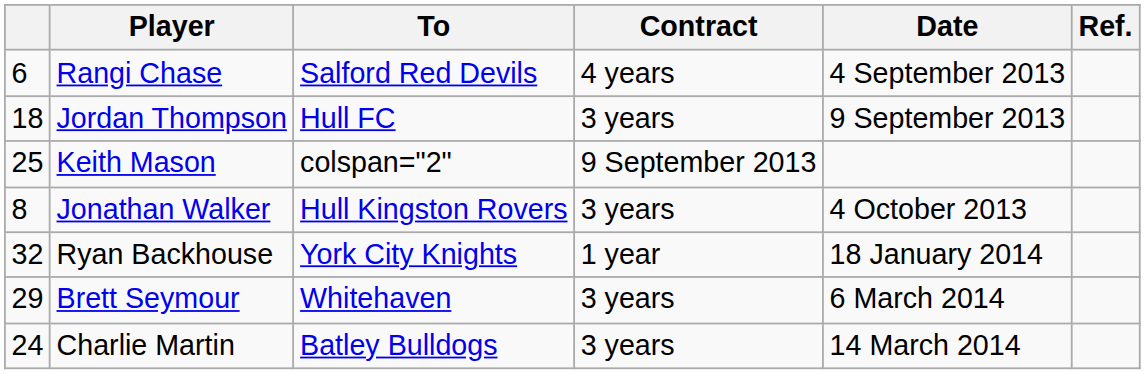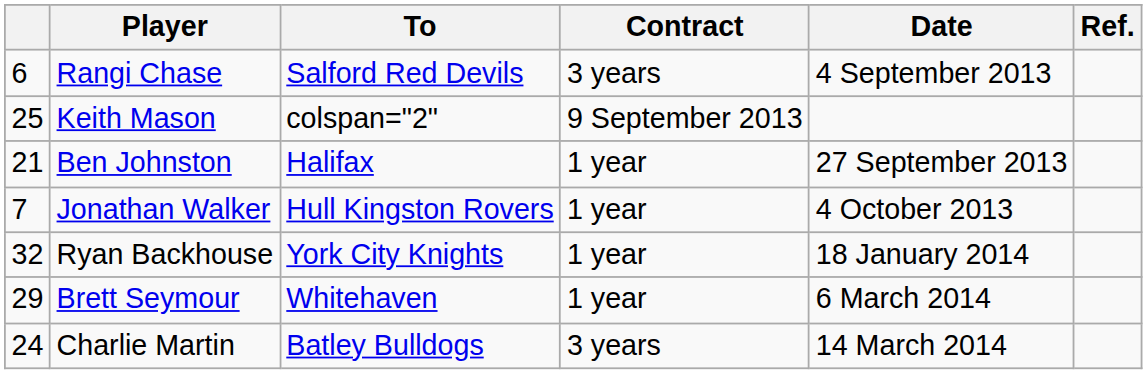(628, 72) 4 years -> (614, 72) 3 years
- row: (172, 118)
+ row: (144, 163)
(19, 208) 8 -> (19, 208) 7
(628, 208) 3 years -> (607, 208) 1 year
(628, 299) 3 years -> (607, 299) 1 year
